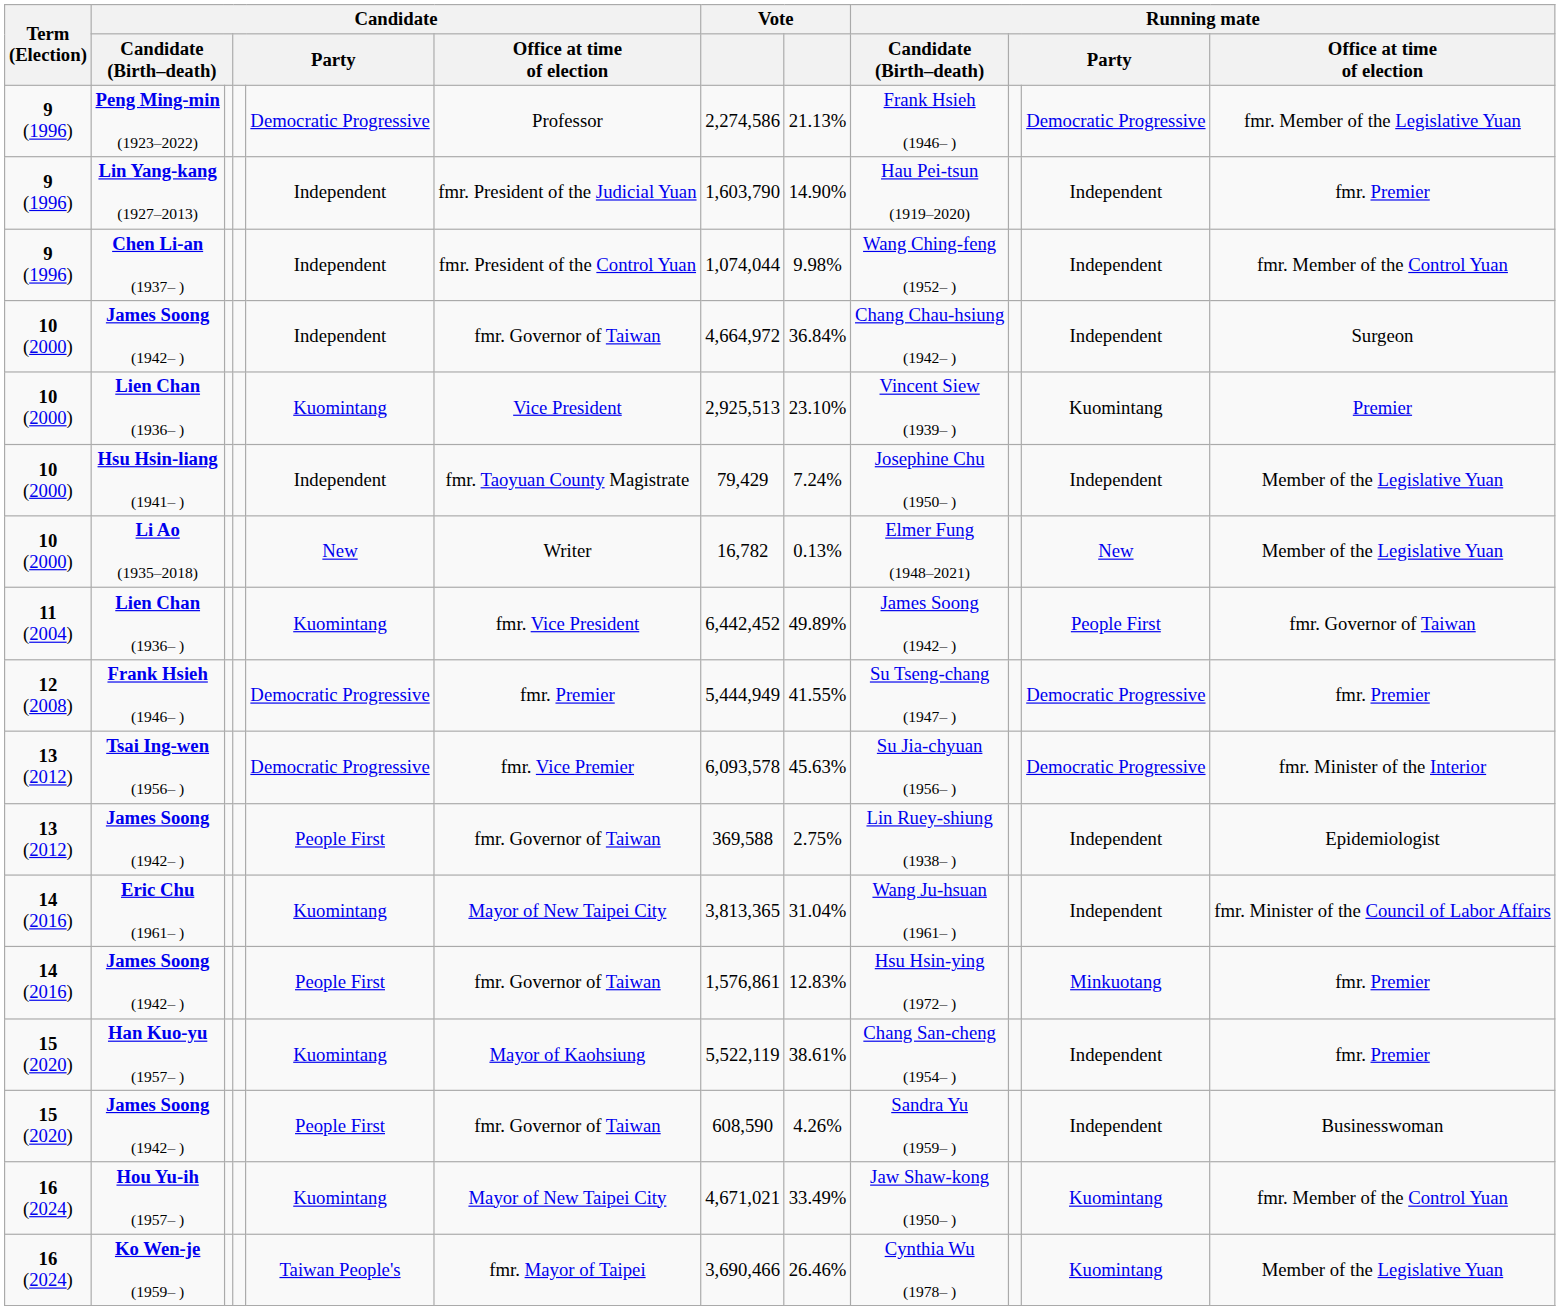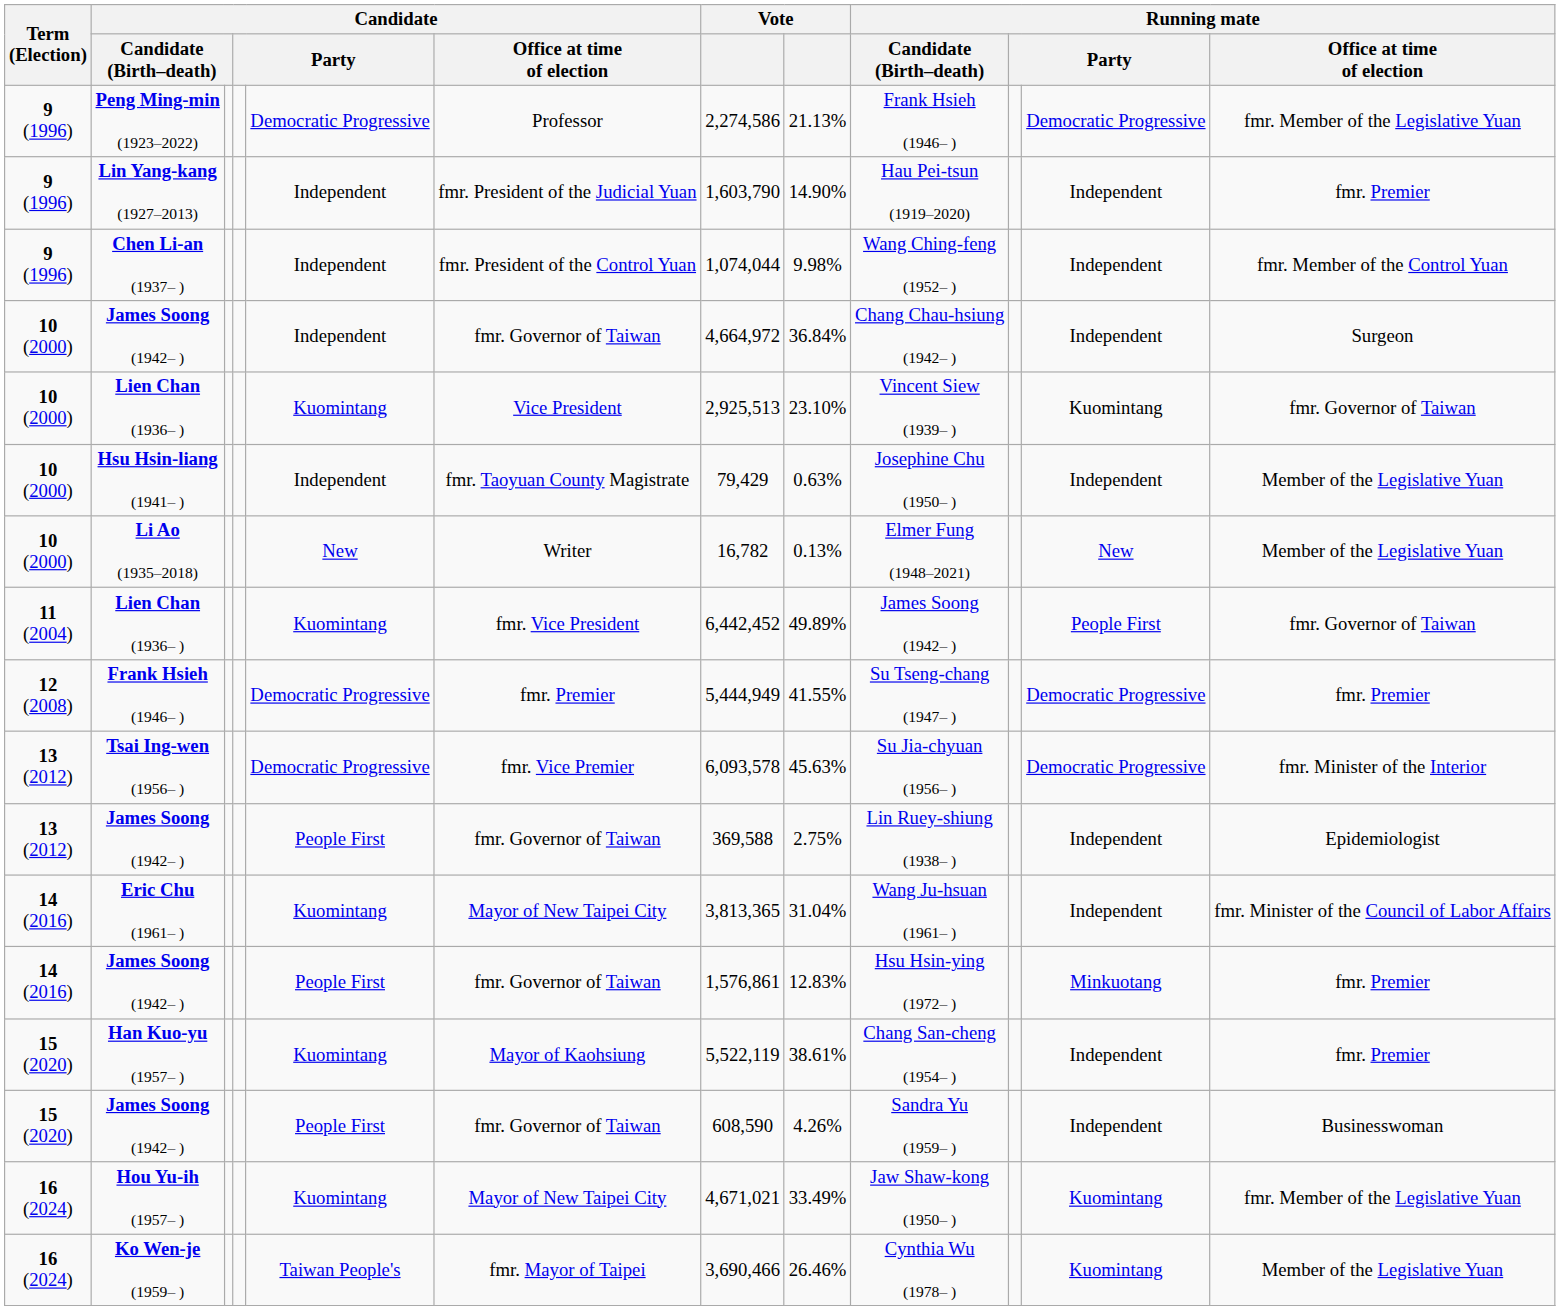(1382, 408) Premier -> (1382, 408) fmr. Governor of Taiwan
(818, 479) 7.24% -> (818, 479) 0.63%
(1382, 1197) fmr. Member of the Control Yuan -> (1382, 1197) fmr. Member of the Legislative Yuan
